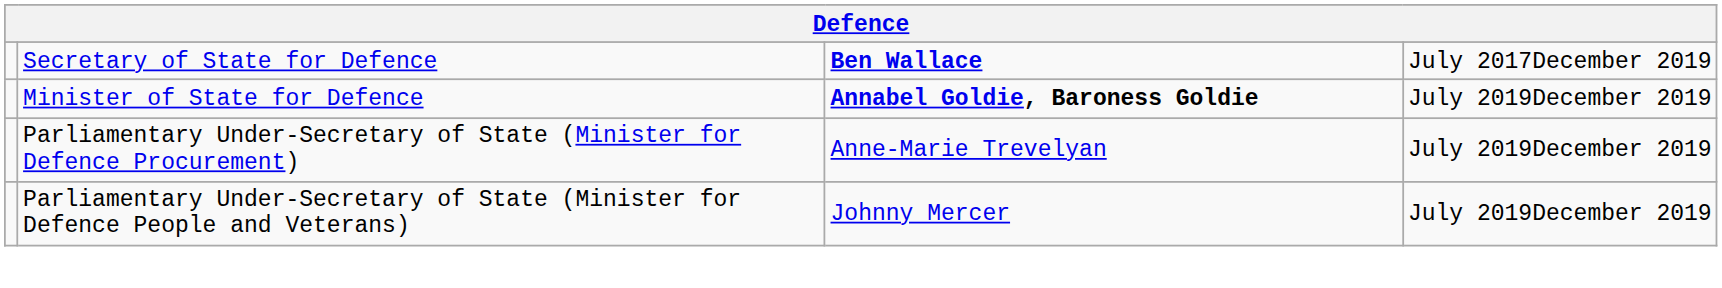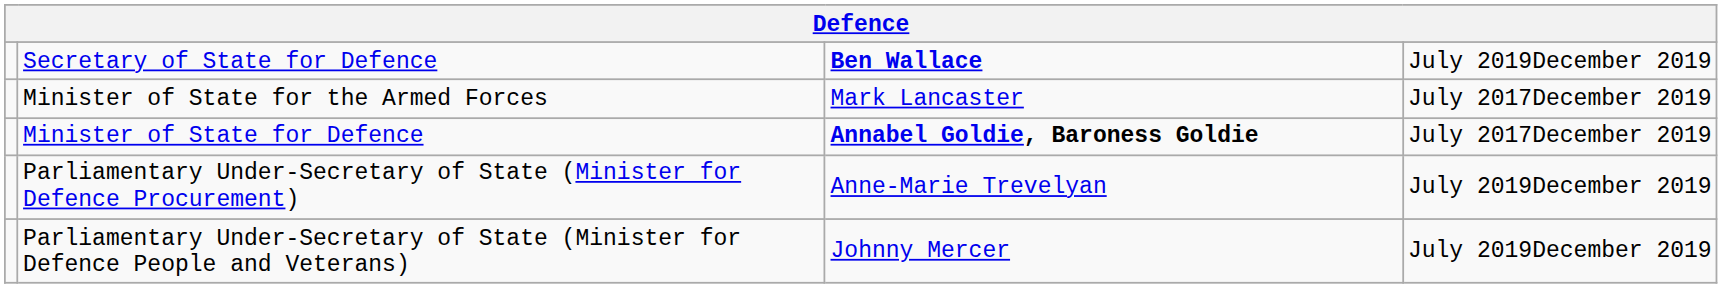(1560, 61) July 2017December 2019 -> (1560, 61) July 2019December 2019
+ row: (285, 99)
(1560, 99) July 2019December 2019 -> (1560, 136) July 2017December 2019
